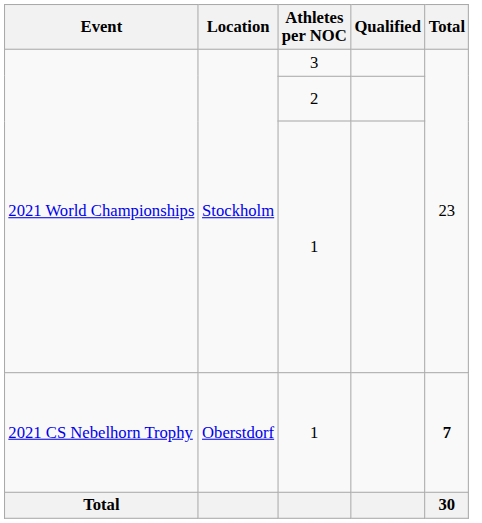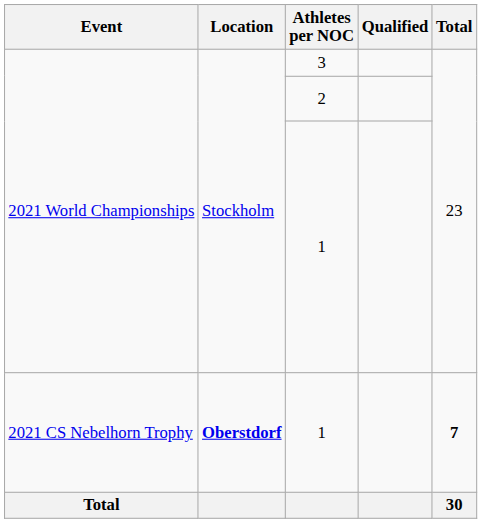(238, 432) normal -> (242, 432) bold
